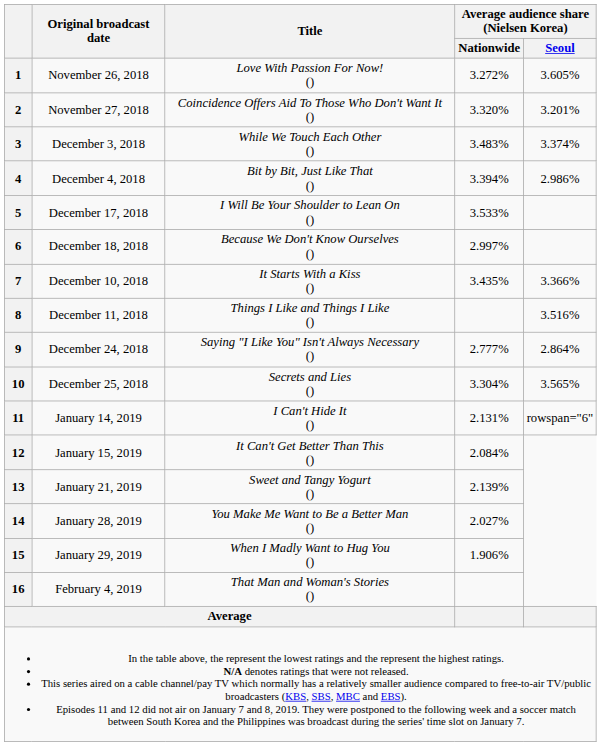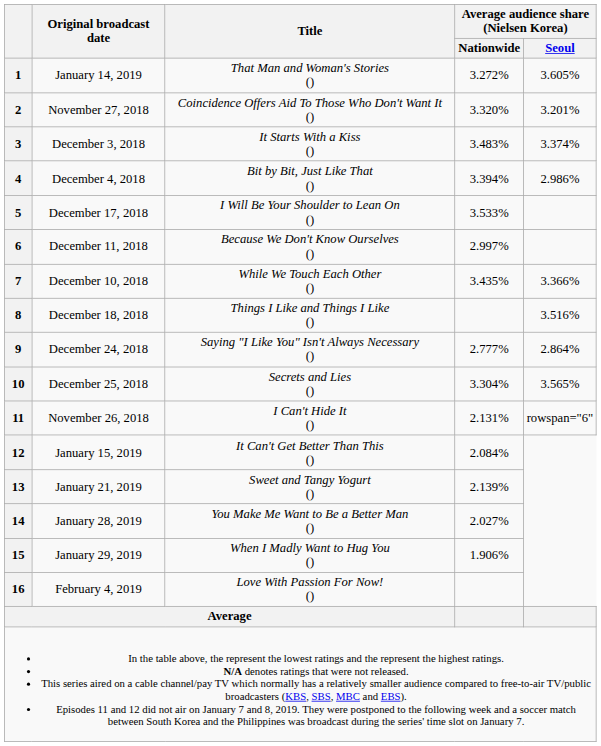(99, 75) November 26, 2018 -> (99, 75) January 14, 2019
(310, 75) Love With Passion For Now! () -> (310, 75) That Man and Woman's Stories ()
(310, 144) While We Touch Each Other () -> (310, 144) It Starts With a Kiss ()
(99, 246) December 18, 2018 -> (99, 246) December 11, 2018
(310, 281) It Starts With a Kiss () -> (310, 281) While We Touch Each Other ()
(99, 315) December 11, 2018 -> (99, 315) December 18, 2018
(99, 418) January 14, 2019 -> (99, 418) November 26, 2018
(310, 589) That Man and Woman's Stories () -> (310, 589) Love With Passion For Now! ()
